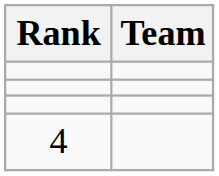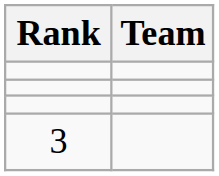(59, 140) 4 -> (59, 140) 3
